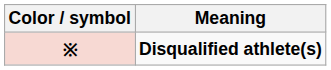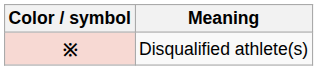(230, 48) bold -> (224, 48) normal
